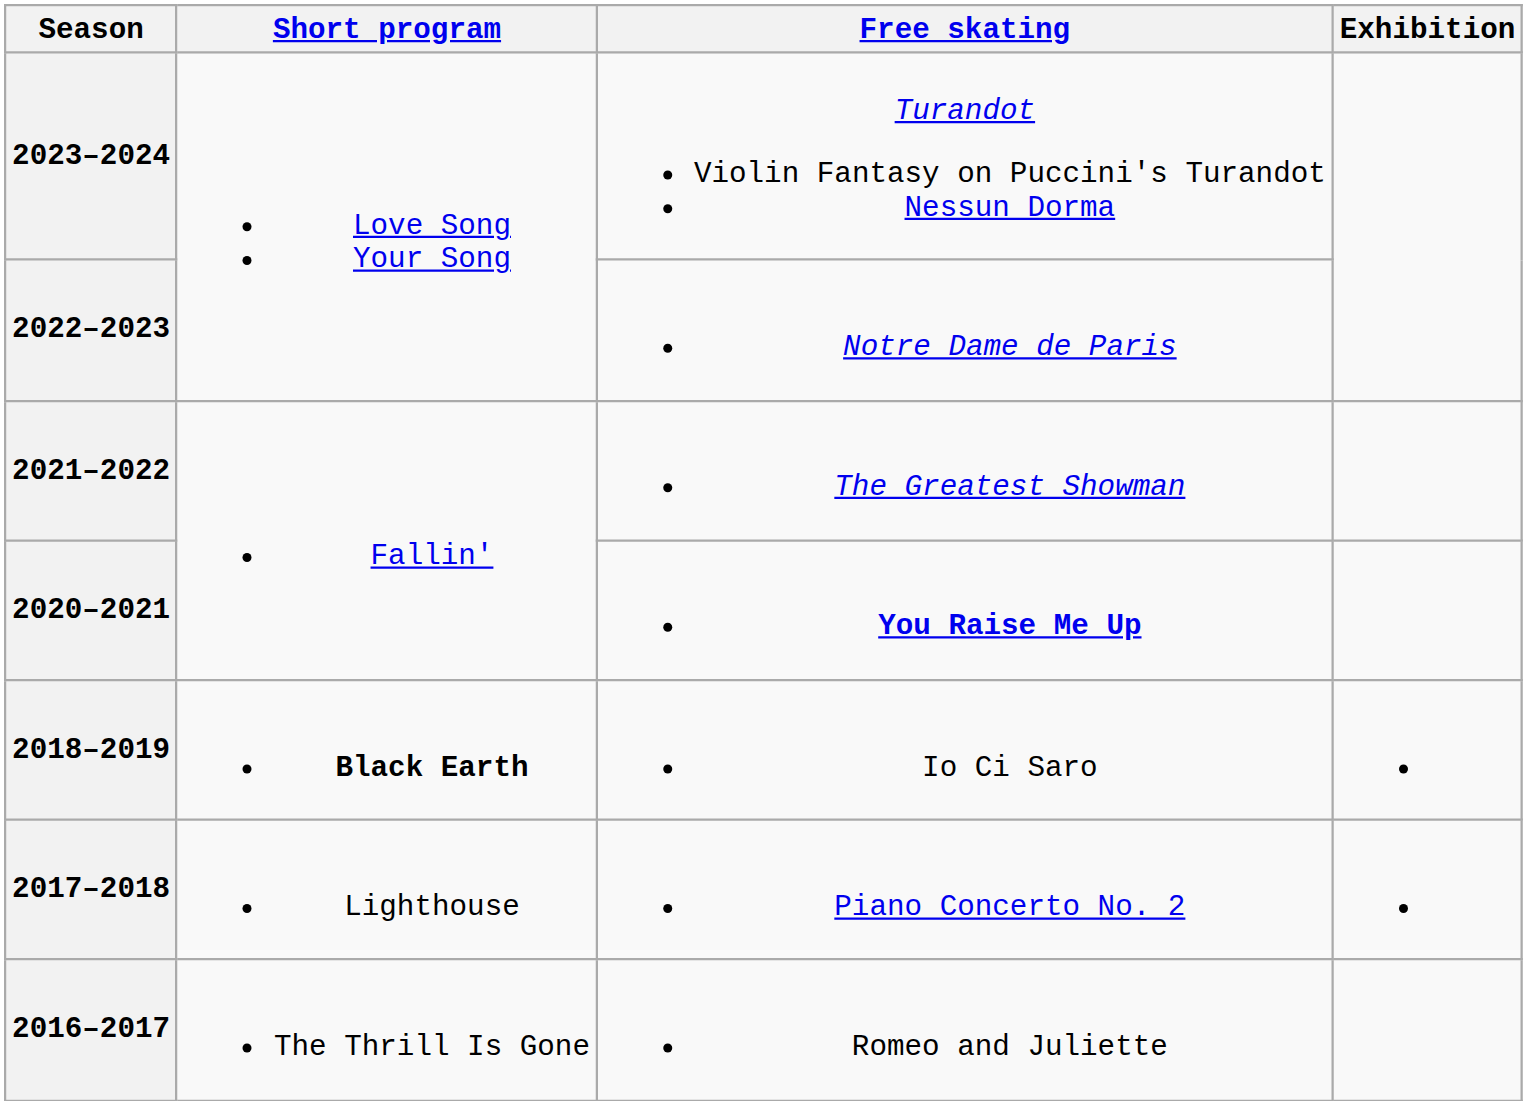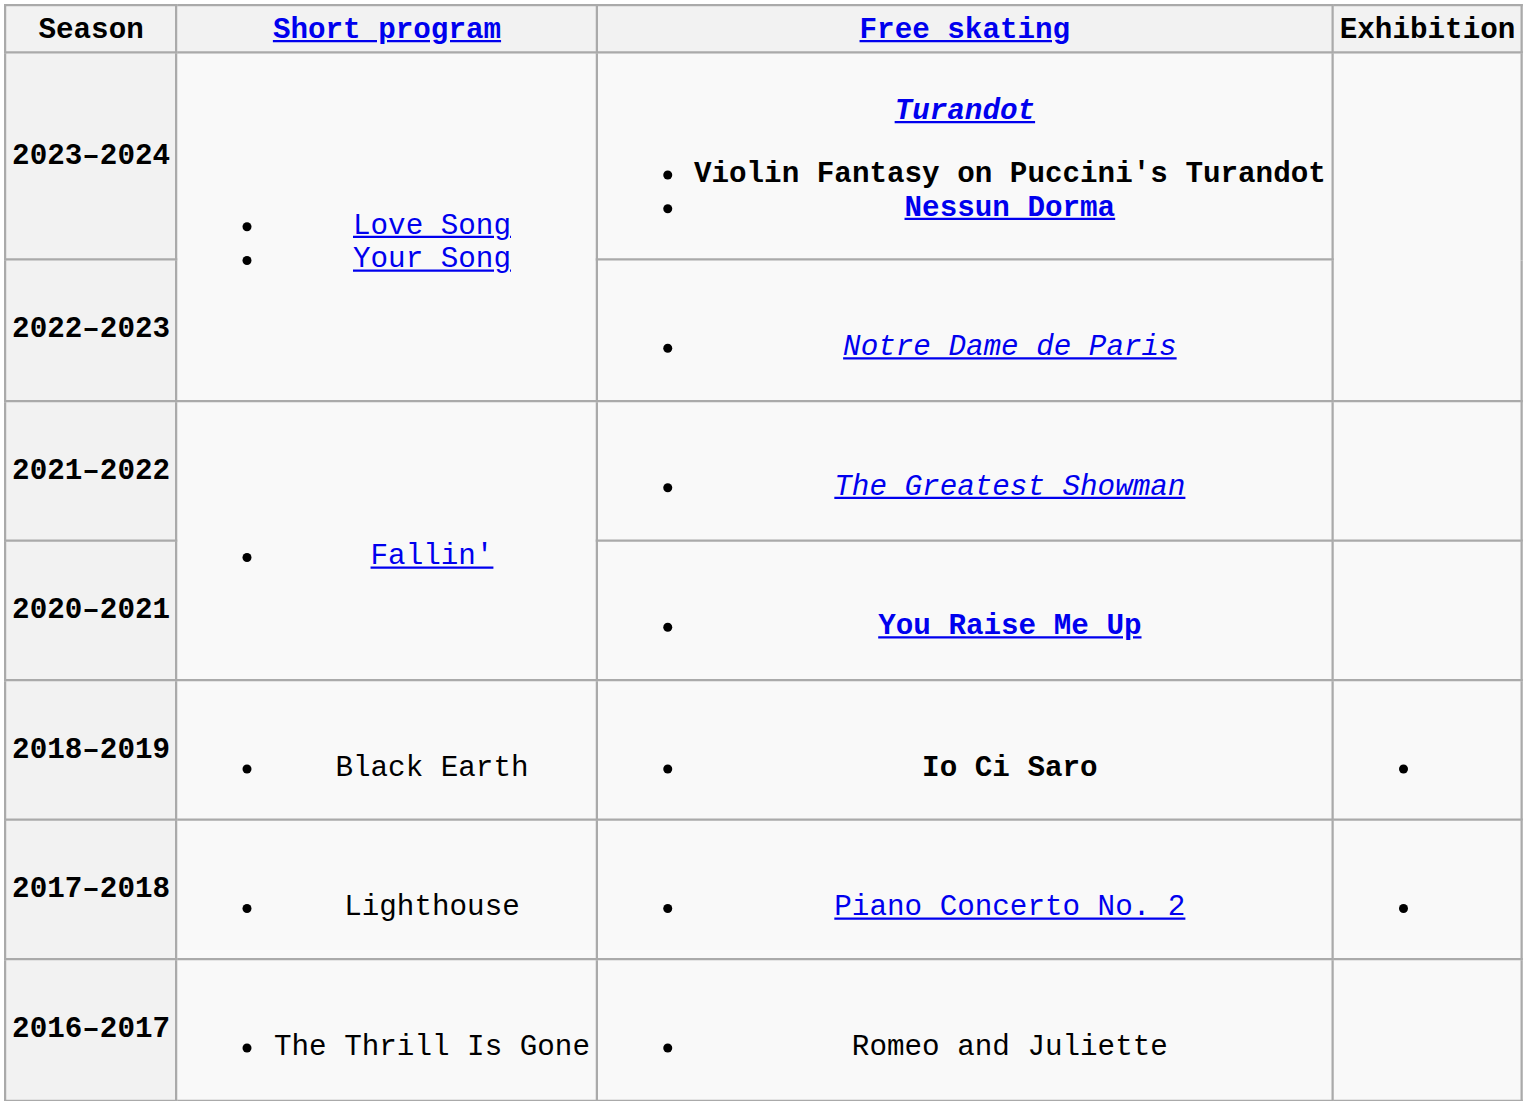(965, 159) normal -> (965, 159) bold
(387, 767) bold -> (387, 767) normal
(965, 767) normal -> (965, 767) bold
